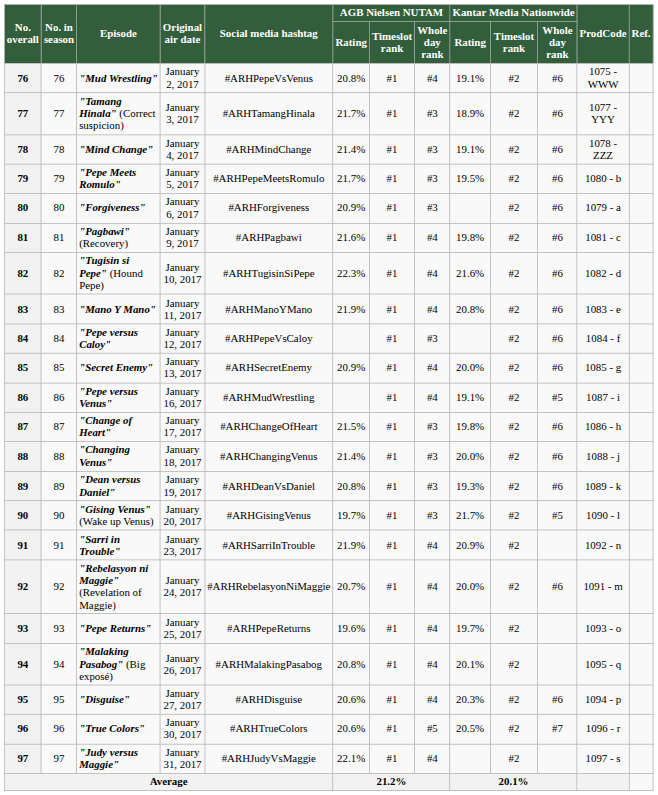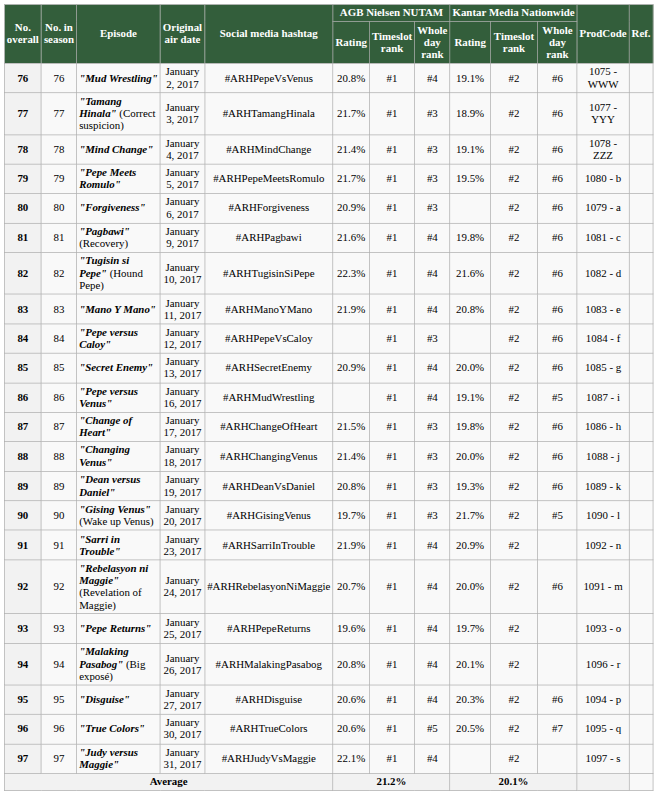(603, 664) 1095 - q -> (603, 664) 1096 - r
(603, 729) 1096 - r -> (603, 729) 1095 - q
